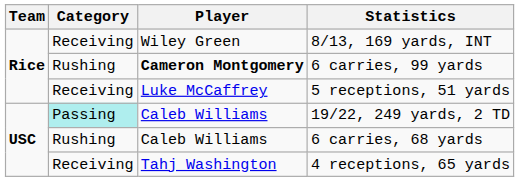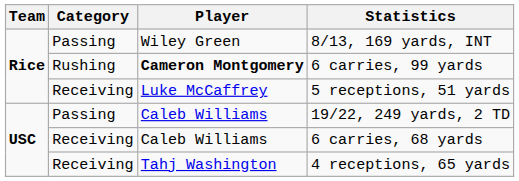(93, 42) Receiving -> (84, 42) Passing
(84, 115) paleturquoise background -> (84, 115) no background
(84, 140) Rushing -> (93, 140) Receiving
